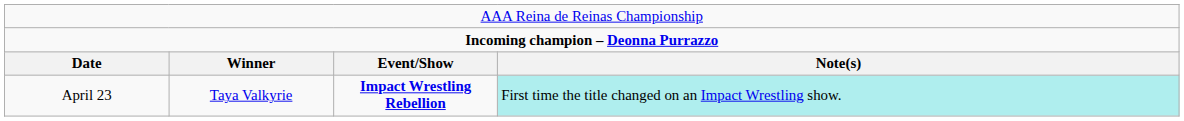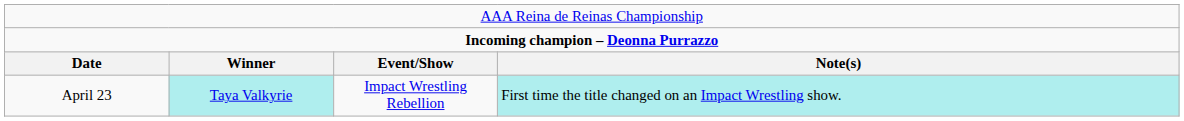(251, 95) no background -> (251, 95) paleturquoise background
(416, 95) bold -> (416, 95) normal
